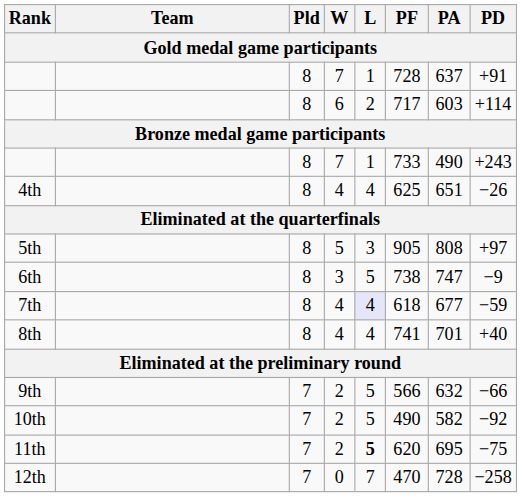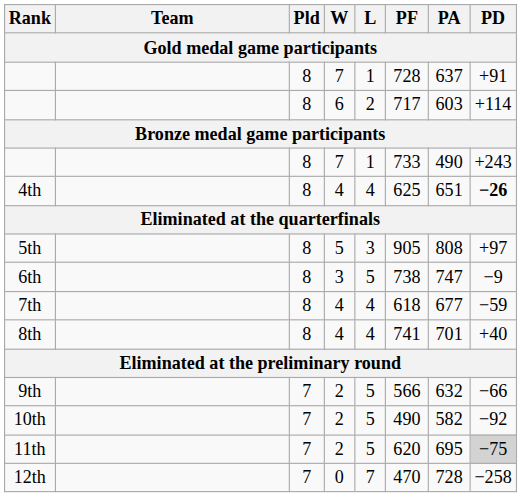(493, 190) normal -> (493, 190) bold
(370, 305) lavender background -> (370, 305) no background
(370, 448) bold -> (370, 448) normal
(493, 448) no background -> (493, 448) lightgrey background
